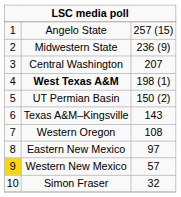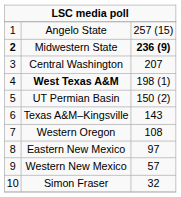(13, 47) normal -> (13, 47) bold
(153, 47) normal -> (153, 47) bold
(13, 166) gold background -> (13, 166) no background
